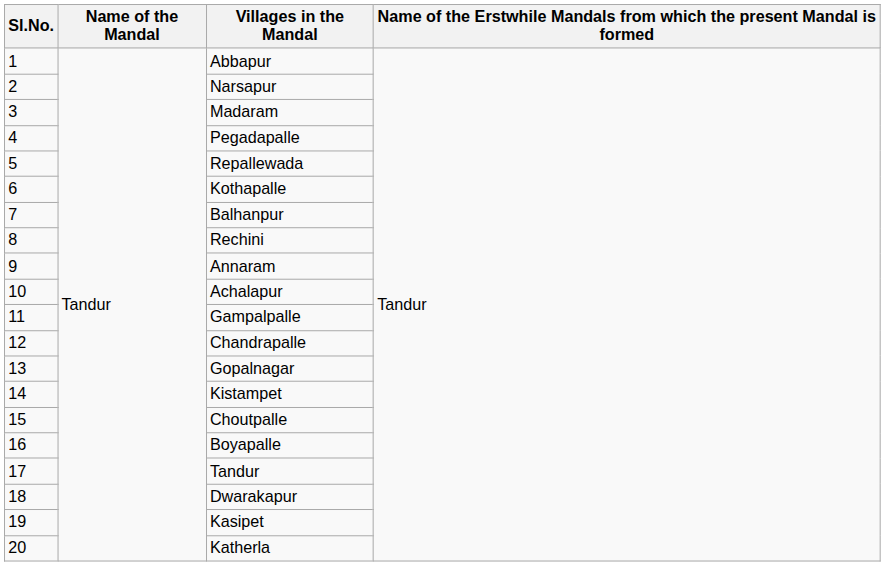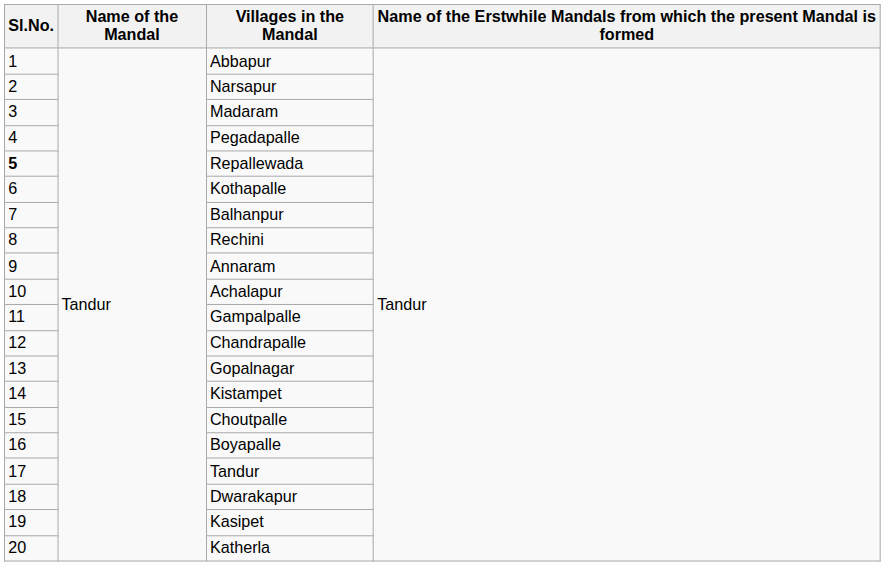(13, 163) normal -> (13, 163) bold
